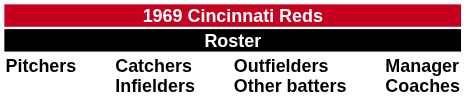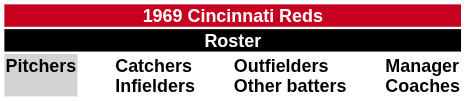(41, 65) no background -> (41, 65) lightgrey background
